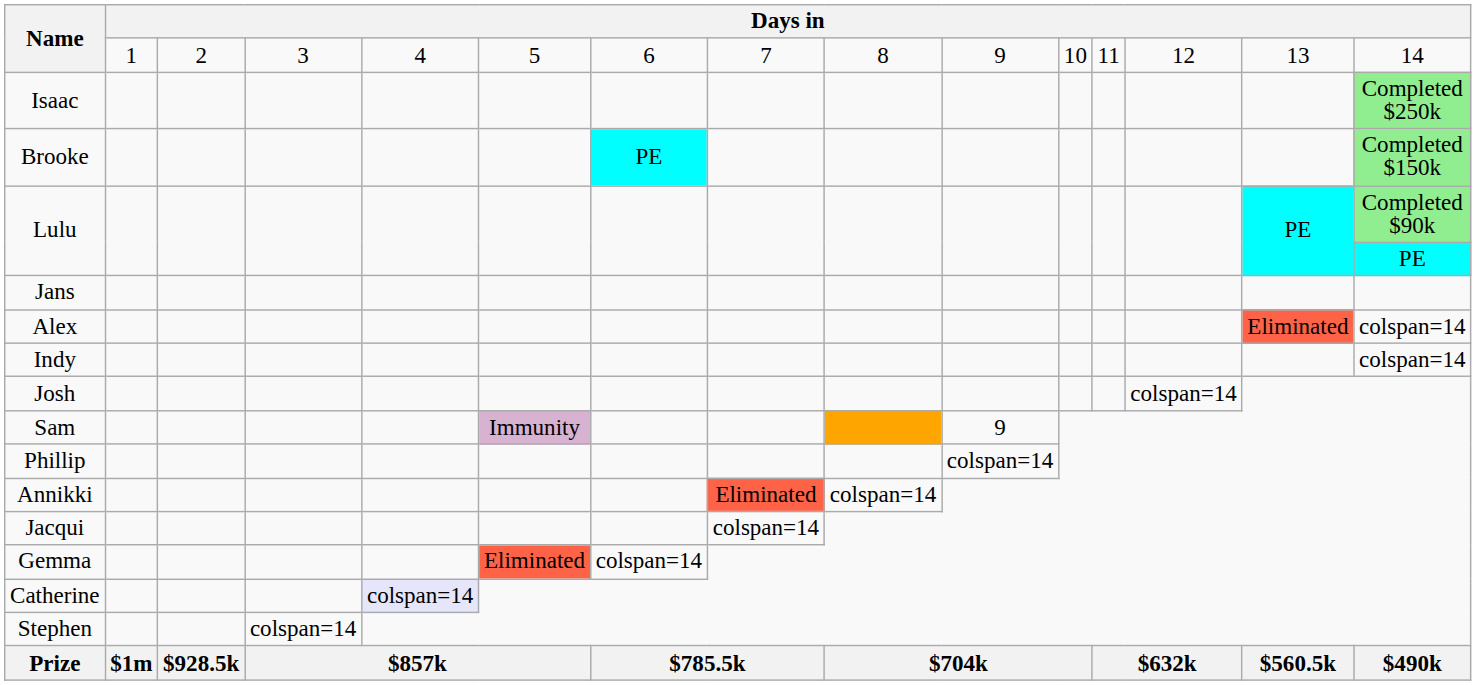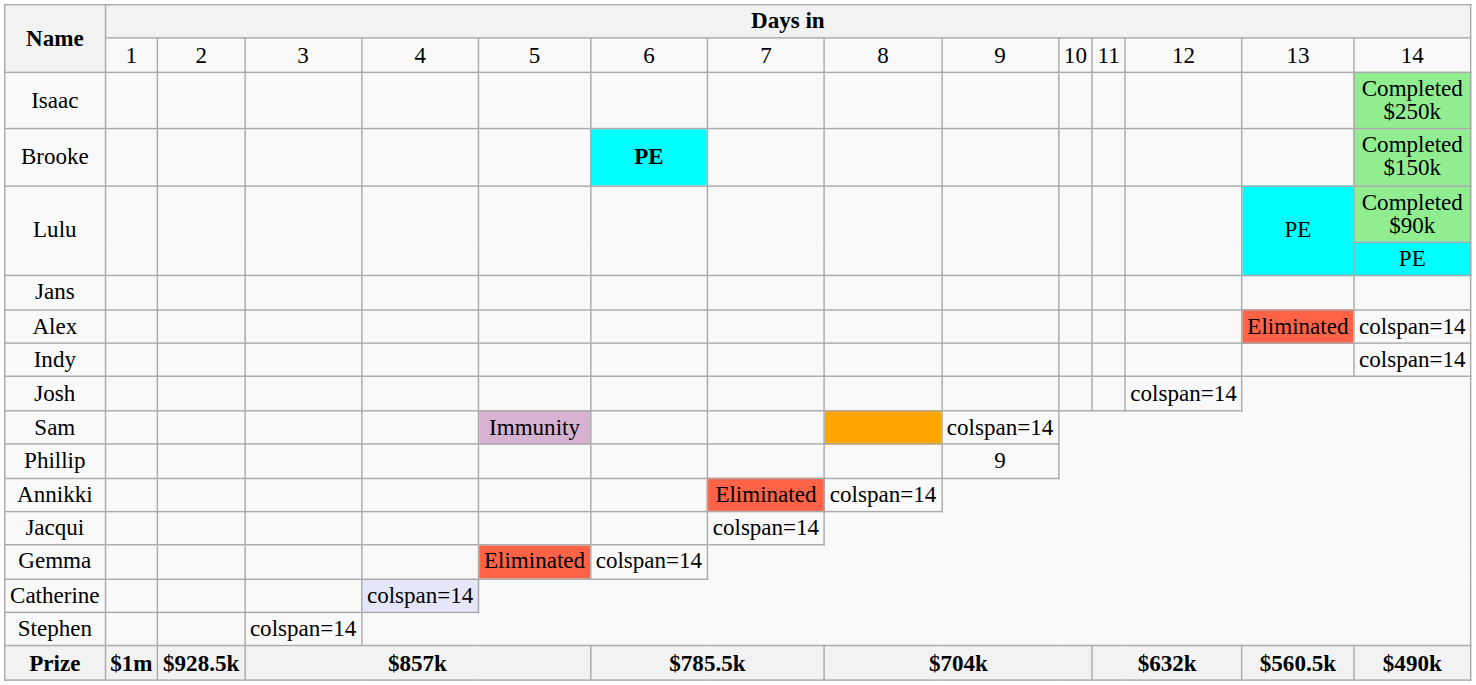(649, 156) normal -> (649, 156) bold
(1000, 427) 9 -> (1000, 427) colspan=14
(1000, 460) colspan=14 -> (1000, 460) 9
